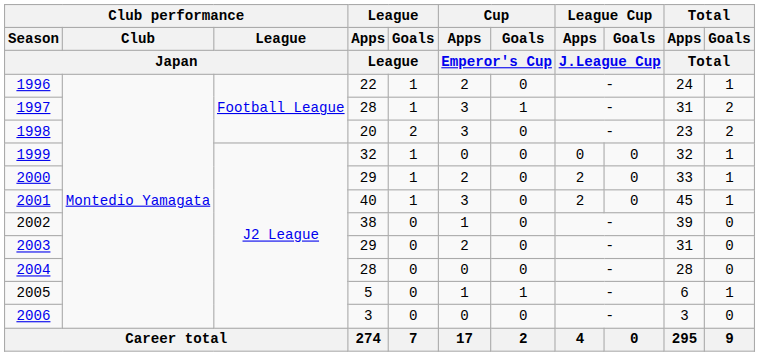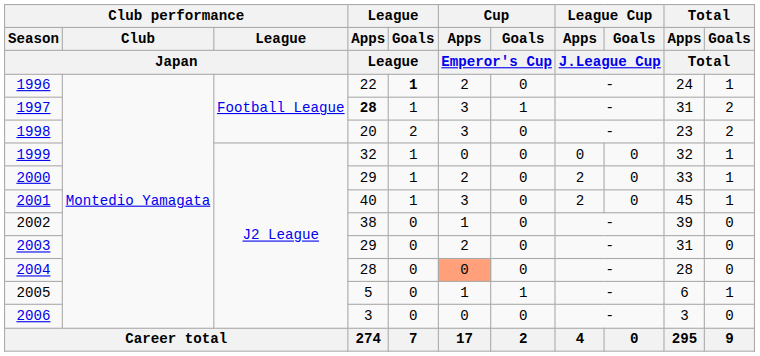(413, 85) normal -> (413, 85) bold
(368, 108) normal -> (368, 108) bold
(465, 270) no background -> (465, 270) lightsalmon background
